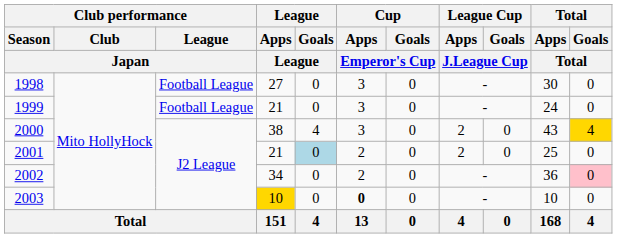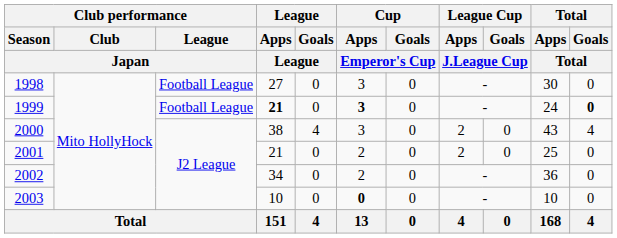(276, 107) normal -> (276, 107) bold
(361, 107) normal -> (361, 107) bold
(591, 107) normal -> (591, 107) bold
(591, 130) gold background -> (591, 130) no background
(316, 152) lightblue background -> (316, 152) no background
(591, 175) pink background -> (591, 175) no background
(276, 198) gold background -> (276, 198) no background
